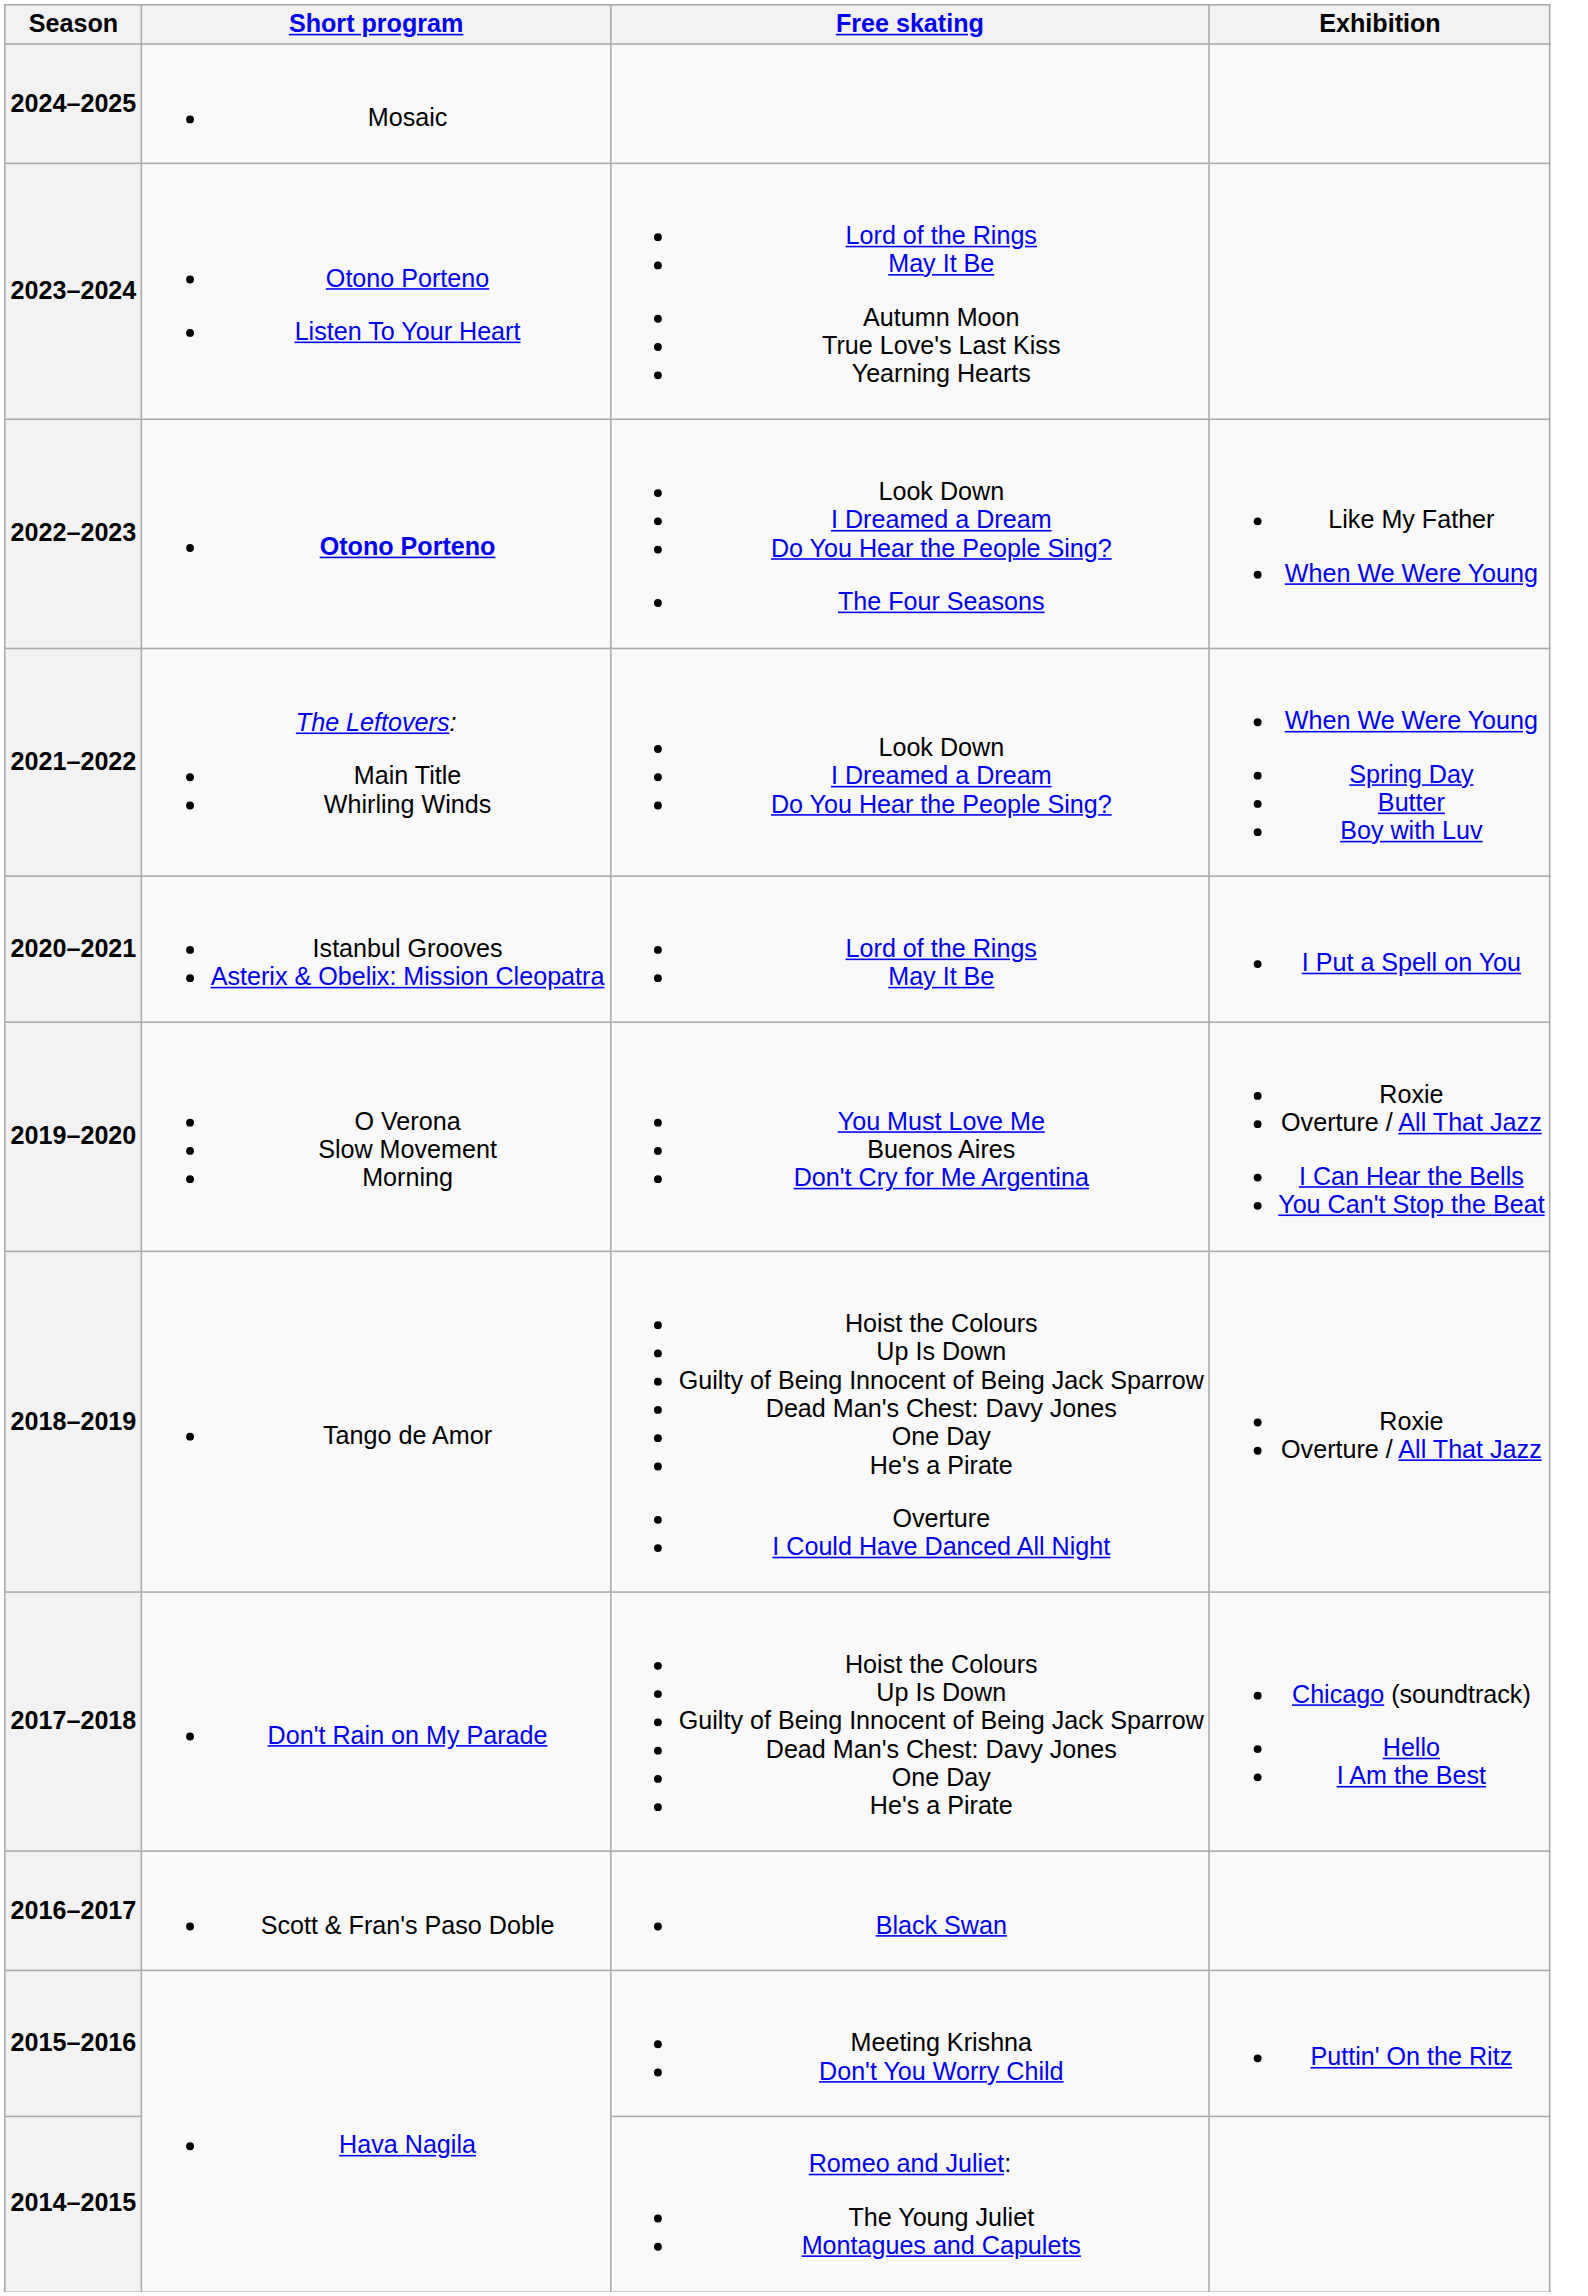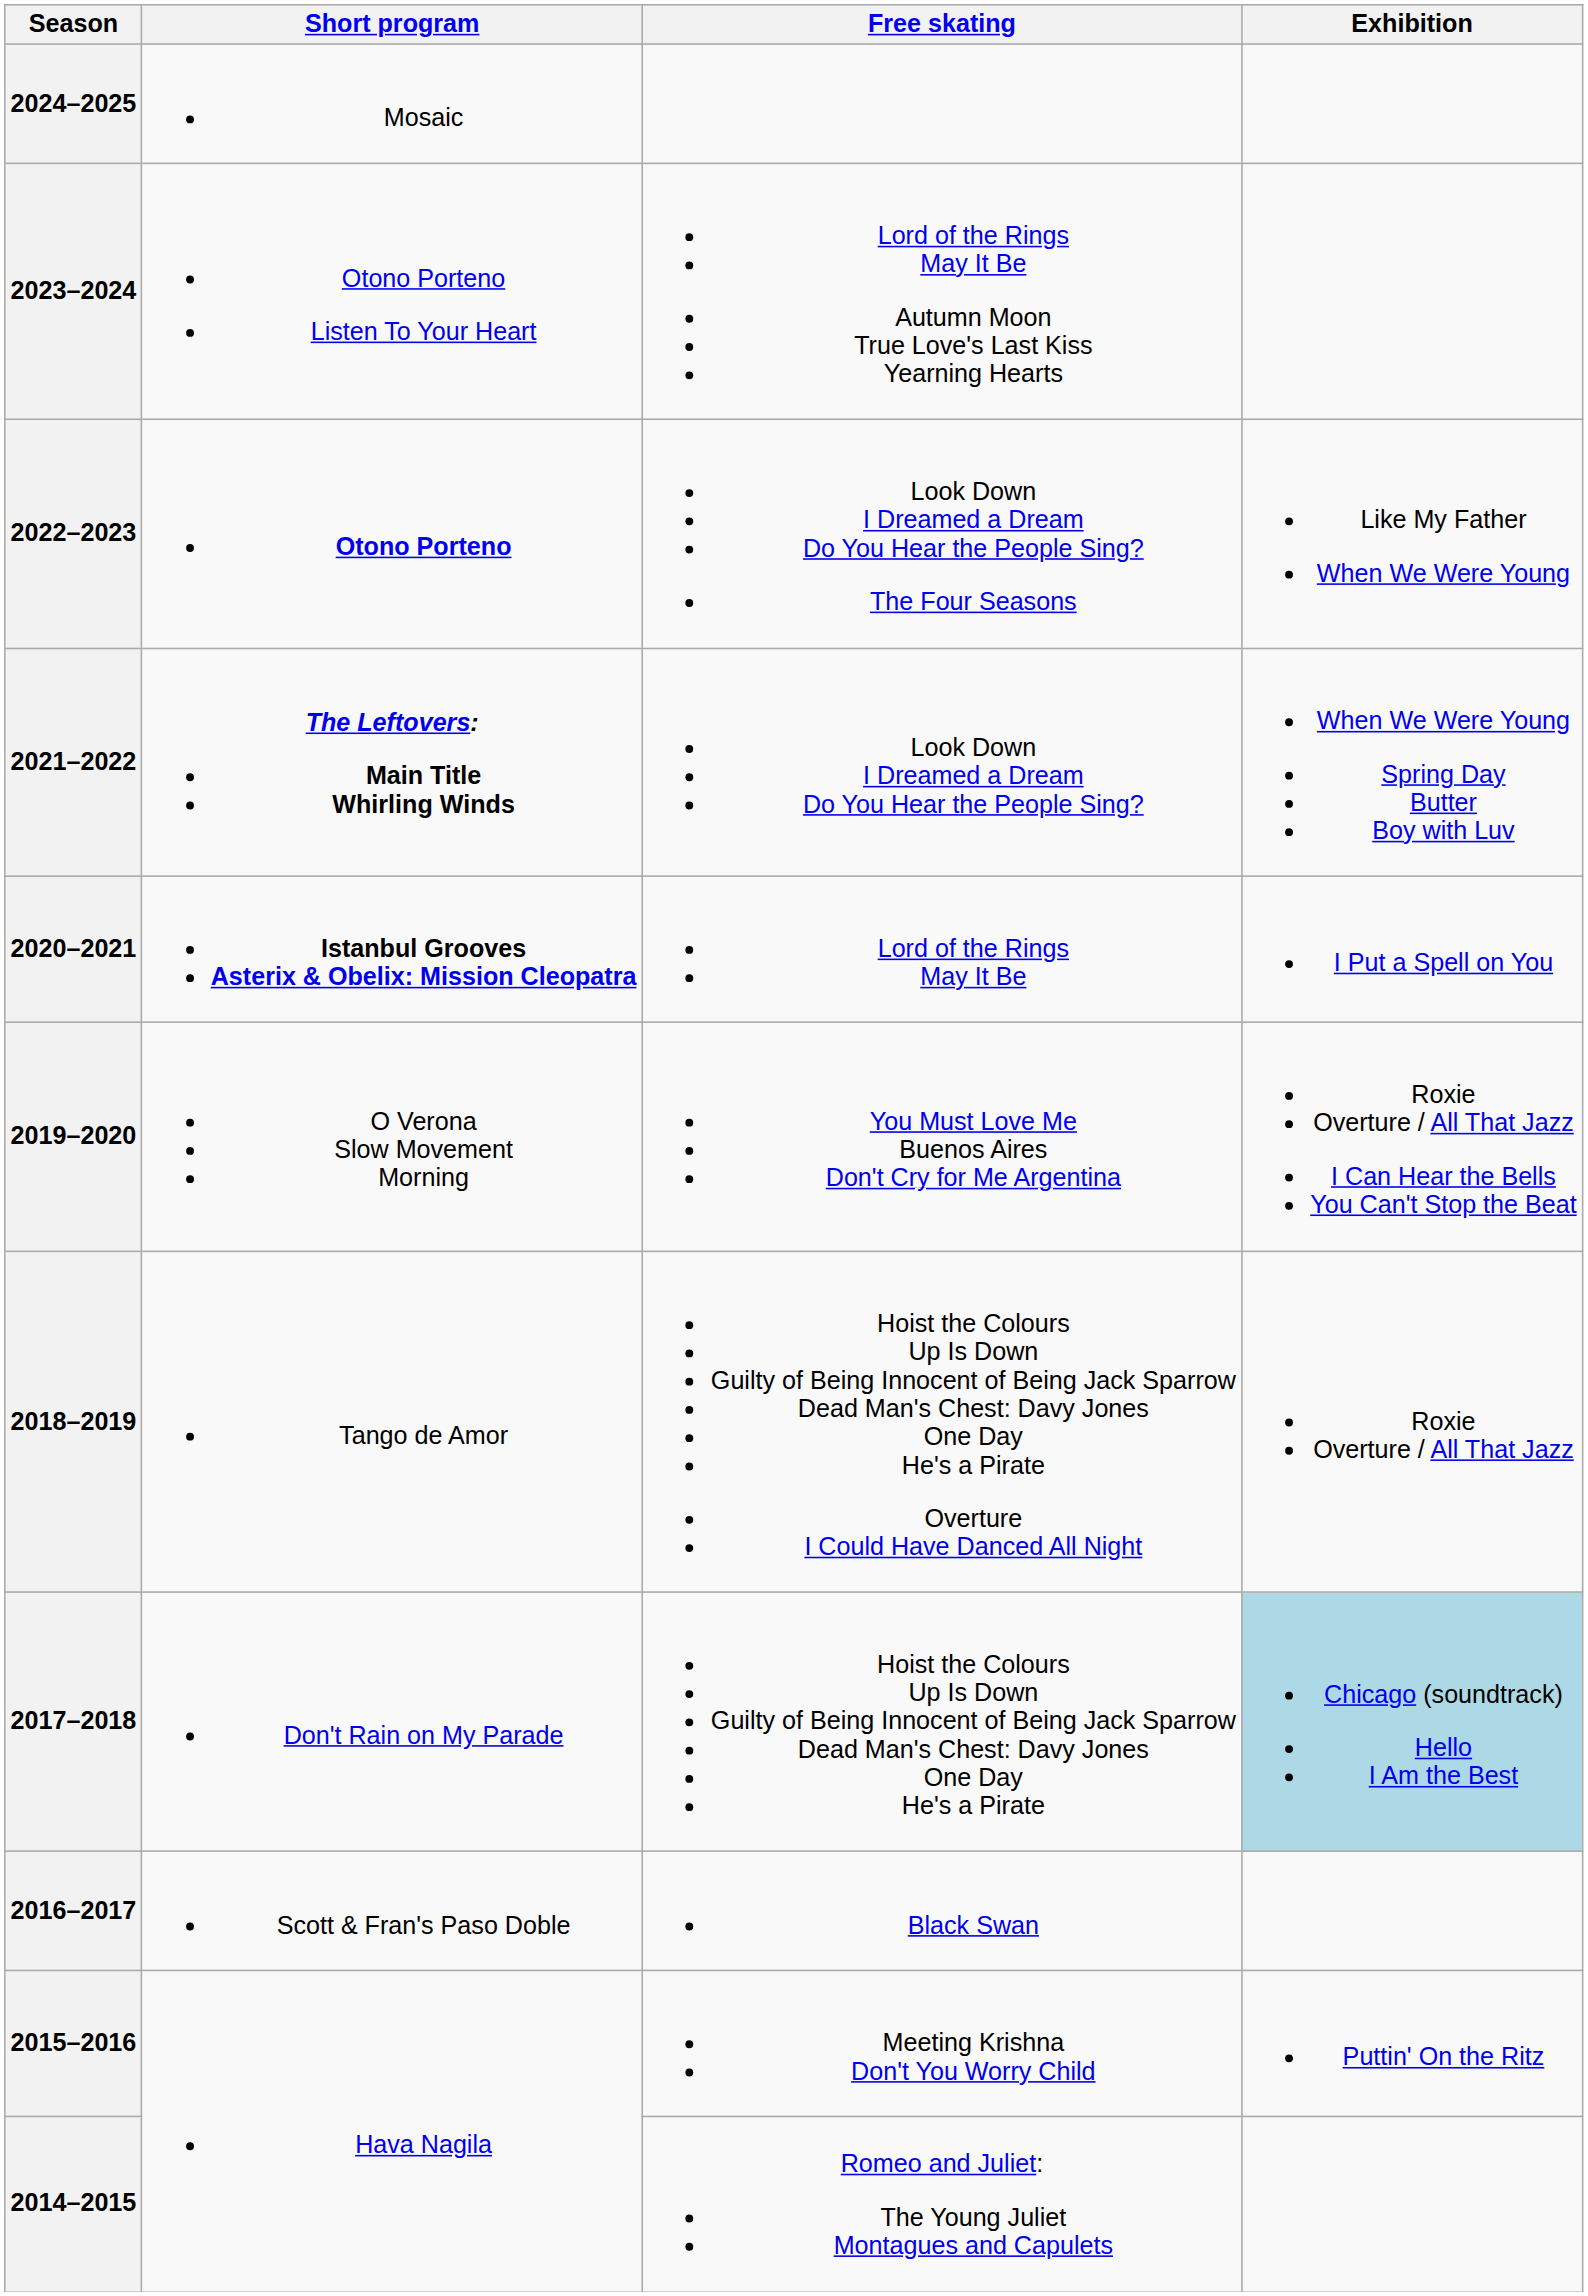(376, 763) normal -> (392, 763) bold
(376, 963) normal -> (392, 963) bold
(1380, 1736) no background -> (1412, 1736) lightblue background
